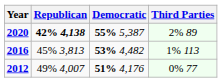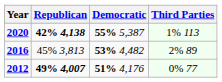(183, 32) 2% 89 -> (183, 32) 1% 113
(183, 50) 1% 113 -> (183, 50) 2% 89
(60, 68) normal -> (60, 68) bold
